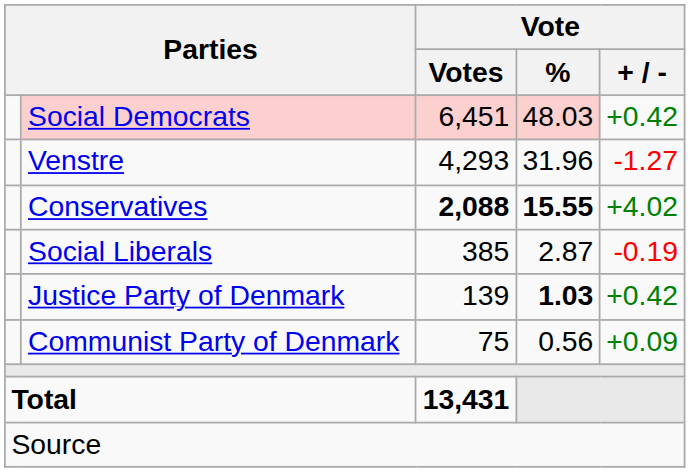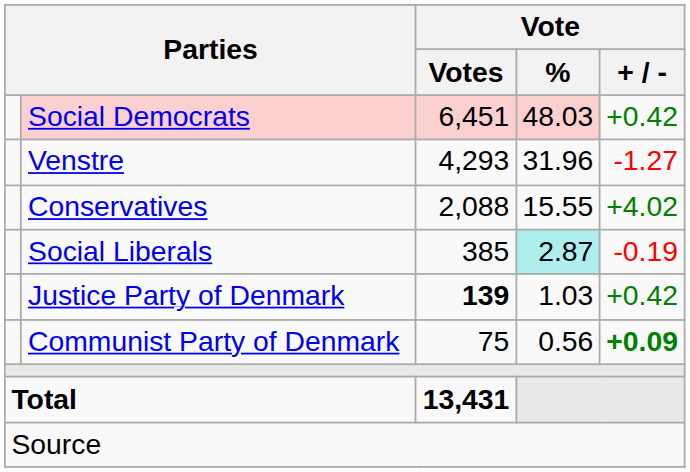(474, 206) bold -> (474, 206) normal
(558, 206) bold -> (558, 206) normal
(566, 251) no background -> (566, 251) paleturquoise background
(486, 296) normal -> (486, 296) bold
(566, 296) bold -> (566, 296) normal
(642, 341) normal -> (642, 341) bold
